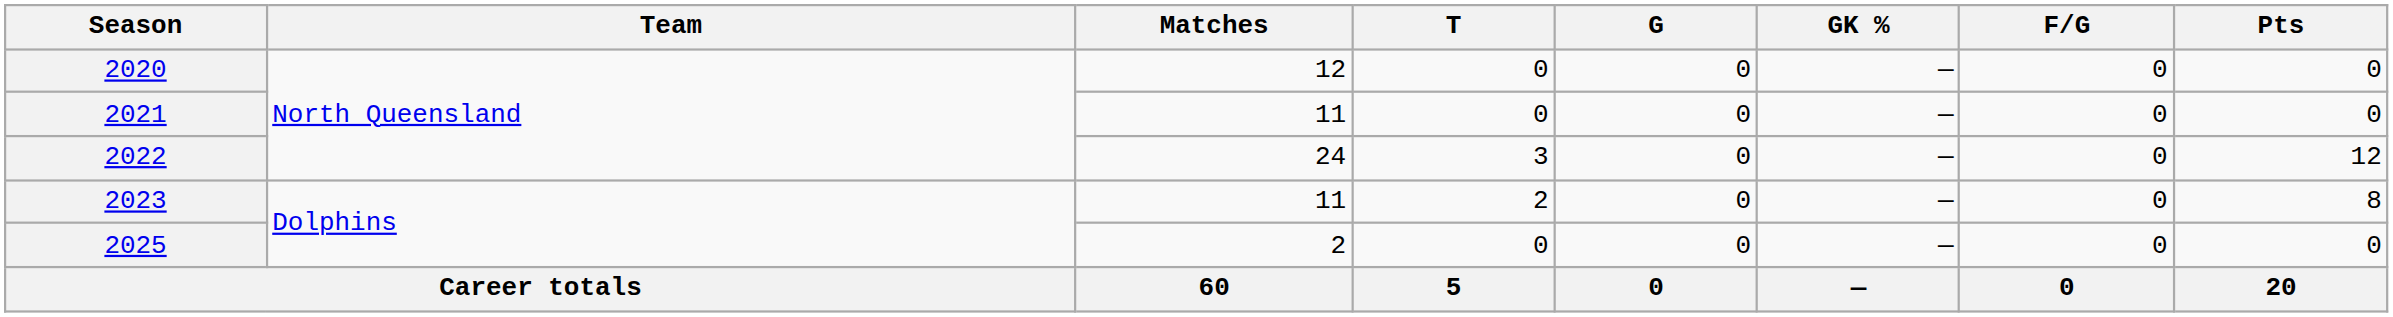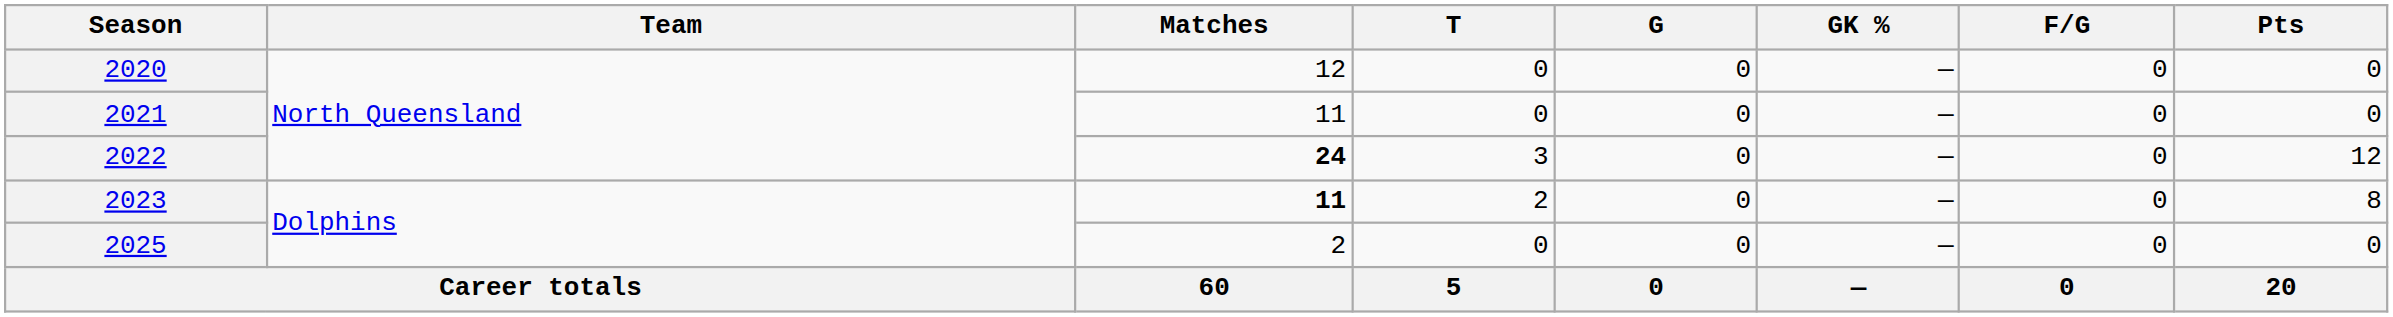(1331, 158) normal -> (1331, 158) bold
(1331, 201) normal -> (1331, 201) bold
